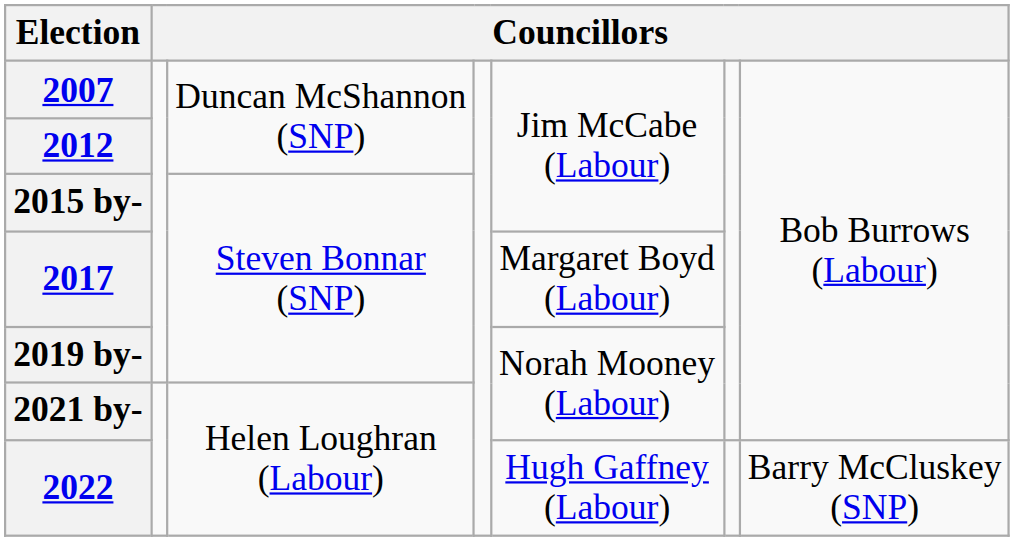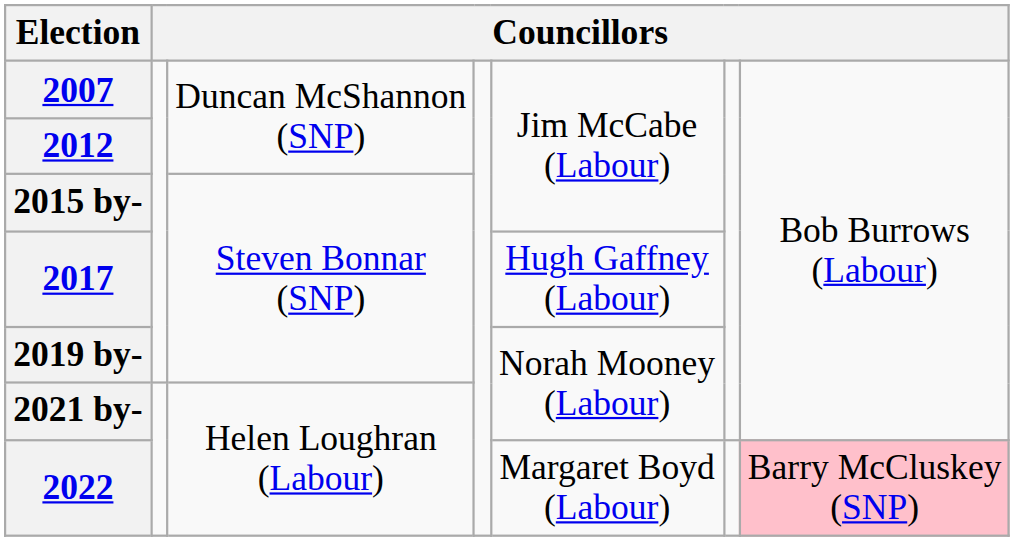(607, 277) Margaret Boyd (Labour) -> (607, 277) Hugh Gaffney (Labour)
(607, 486) Hugh Gaffney (Labour) -> (607, 486) Margaret Boyd (Labour)
(875, 486) no background -> (875, 486) pink background
